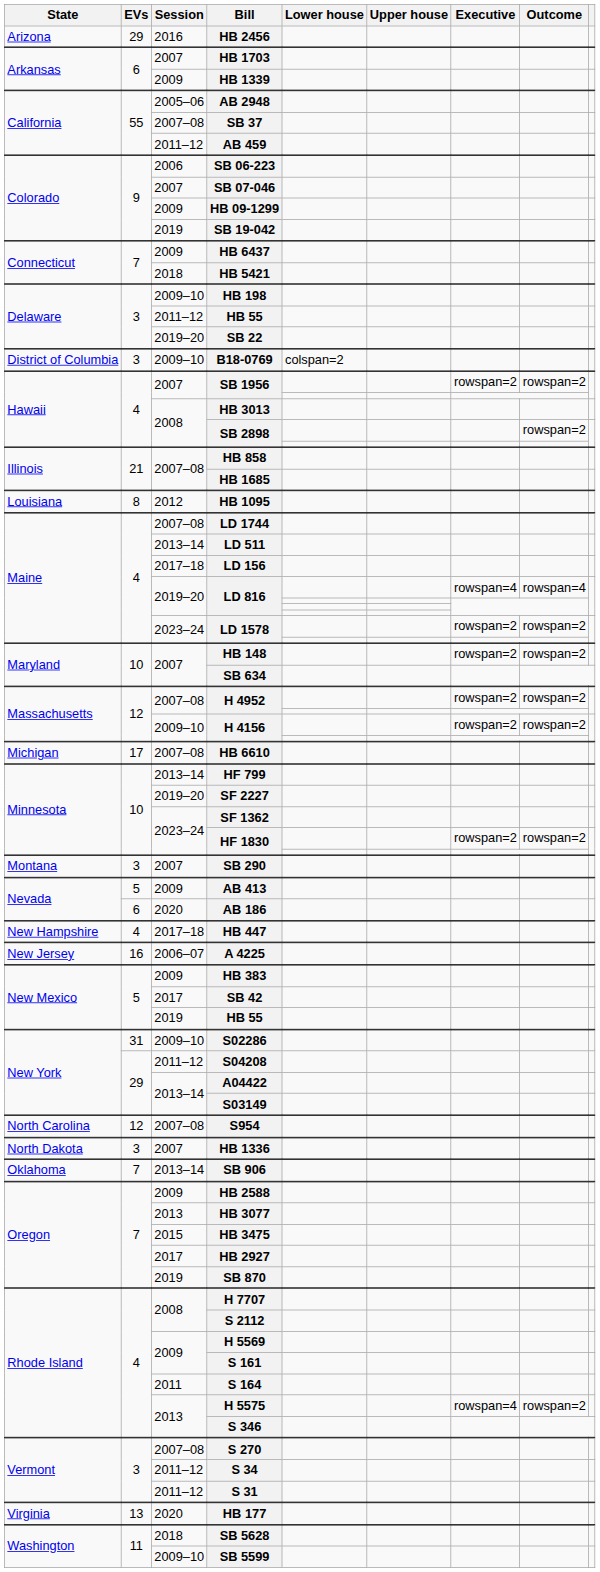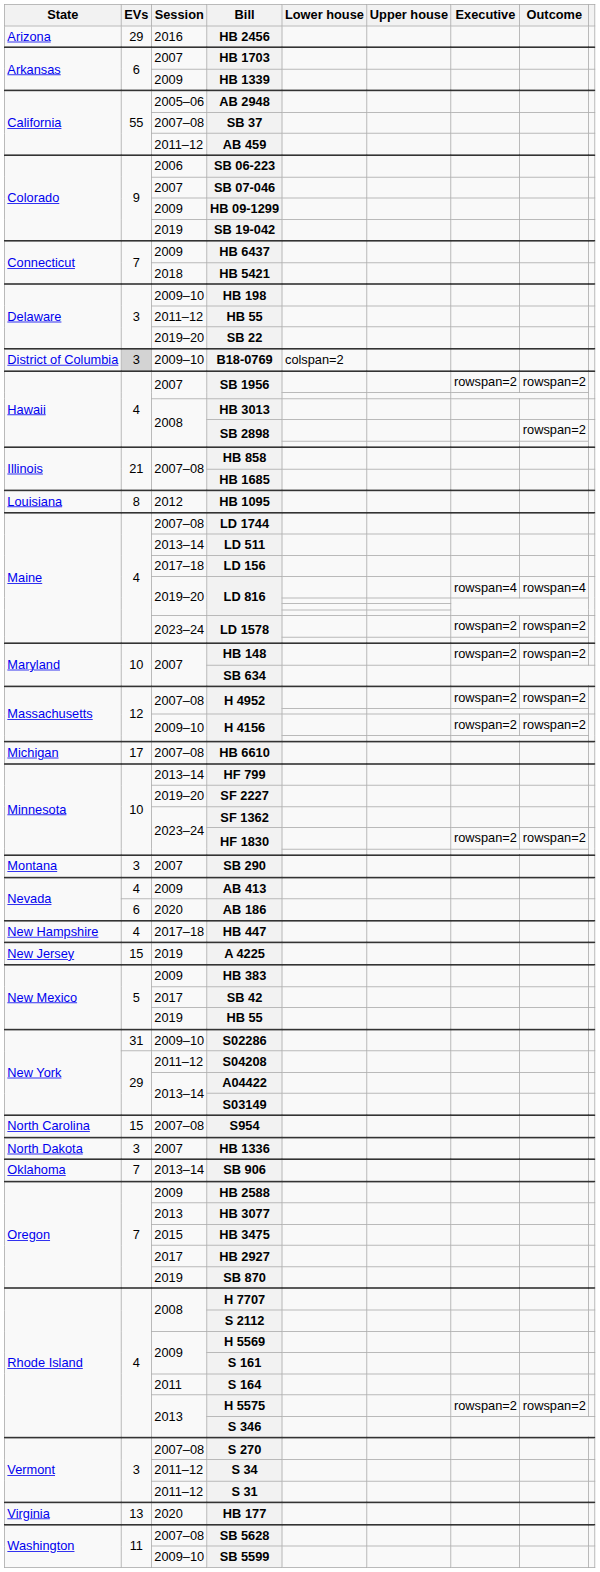(136, 360) no background -> (136, 360) lightgrey background
(136, 888) 5 -> (136, 888) 4
(136, 954) 16 -> (136, 954) 15
(179, 954) 2006–07 -> (169, 954) 2019
(136, 1126) 12 -> (136, 1126) 15
(485, 1406) rowspan=4 -> (485, 1406) rowspan=2
(169, 1535) 2018 -> (179, 1535) 2007–08
